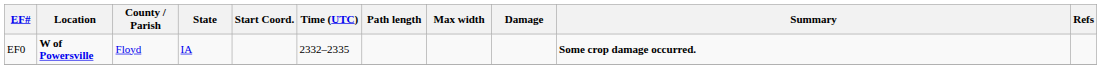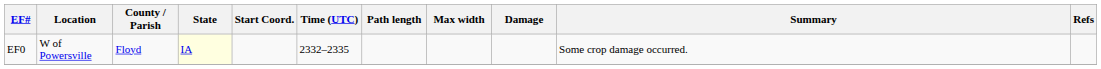(66, 49) bold -> (66, 49) normal
(186, 49) no background -> (186, 49) lightyellow background
(628, 49) bold -> (623, 49) normal
